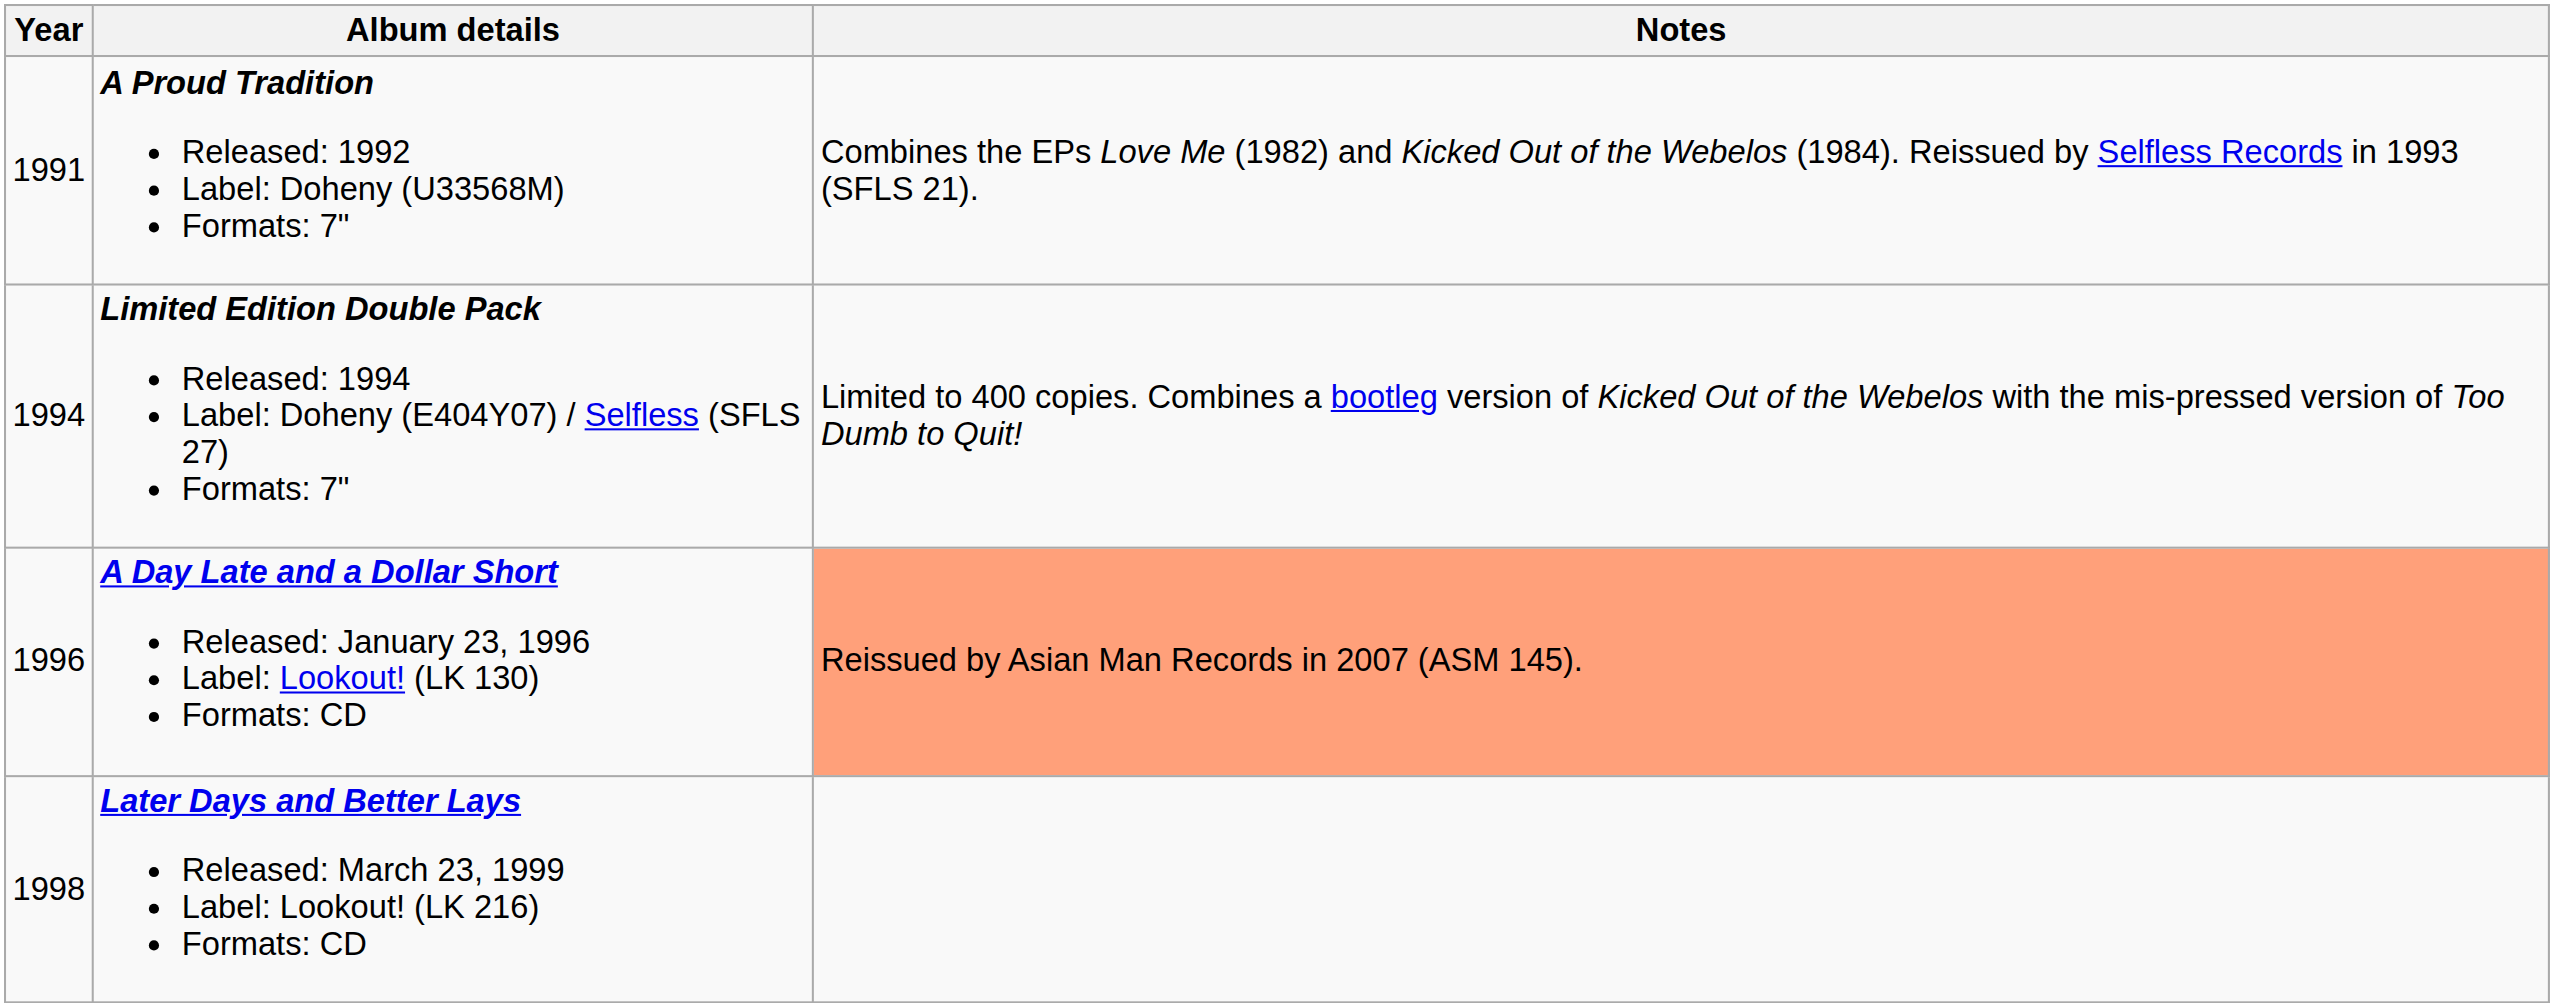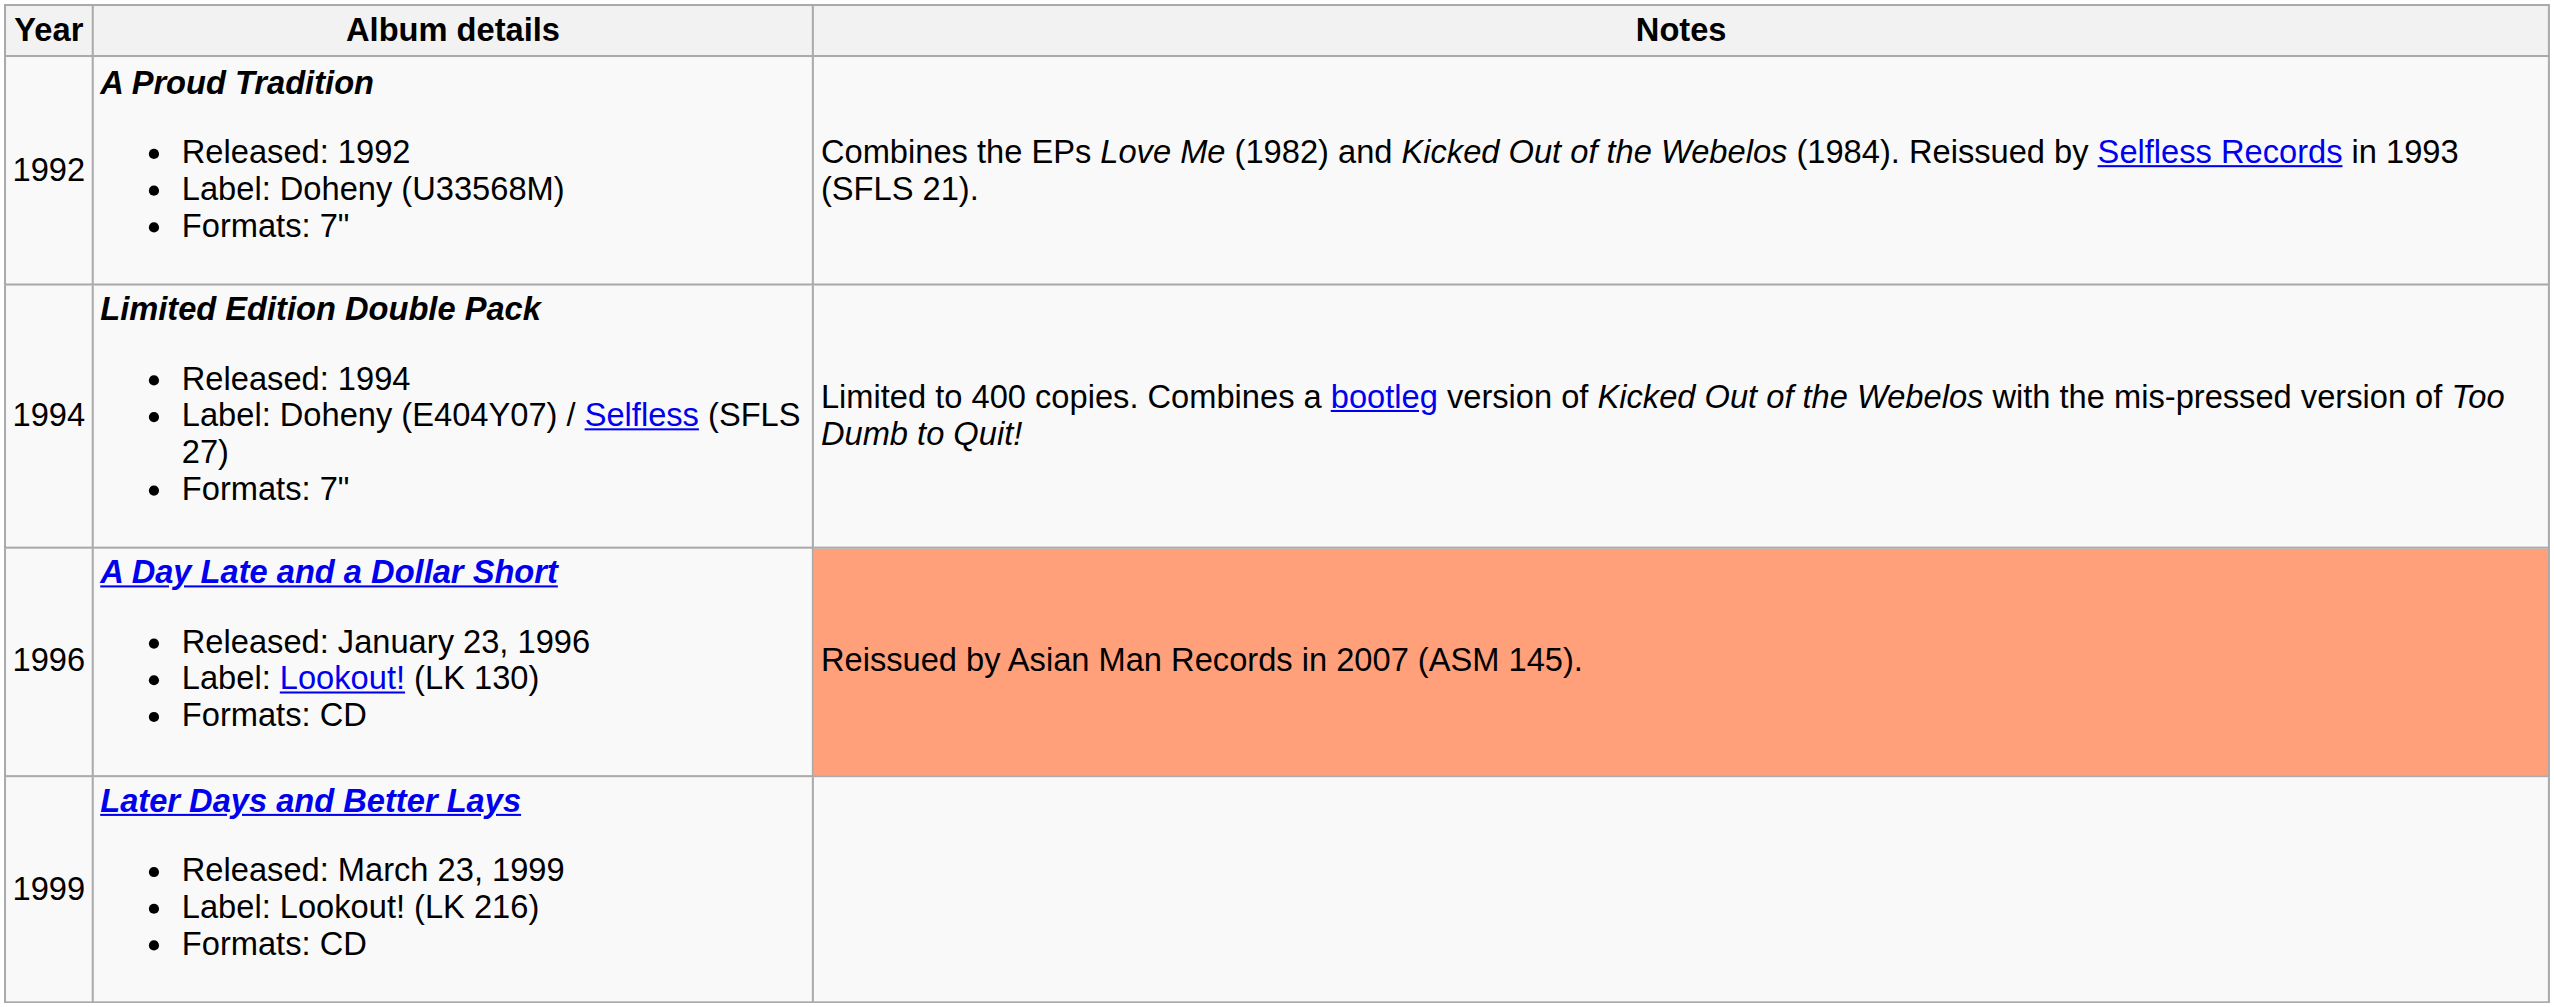(49, 169) 1991 -> (49, 169) 1992
(49, 888) 1998 -> (49, 888) 1999
